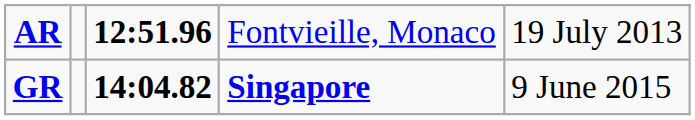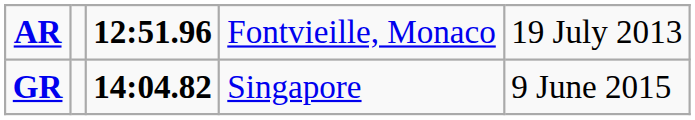(299, 86) bold -> (294, 86) normal
